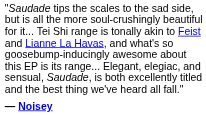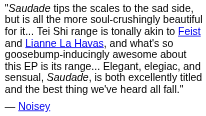(29, 106) bold -> (28, 106) normal
